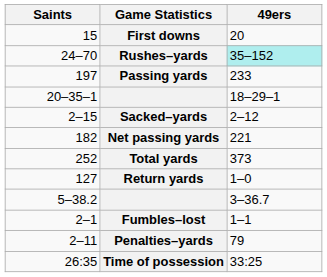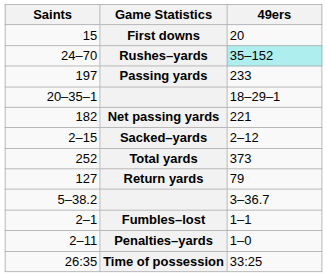rows swapped: (83, 117) <-> (86, 138)
(241, 179) 1–0 -> (237, 179) 79
(237, 240) 79 -> (241, 240) 1–0
